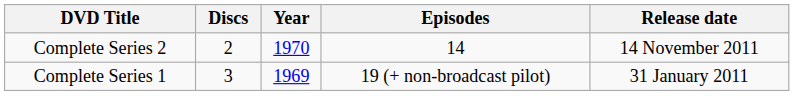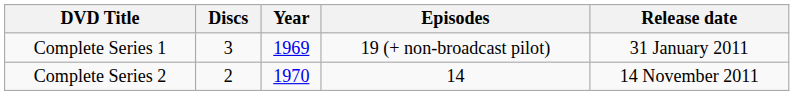rows swapped: (100, 76) <-> (100, 47)
